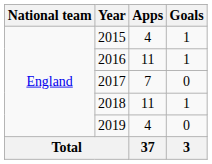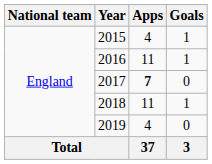(148, 81) normal -> (148, 81) bold
